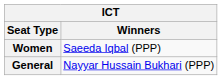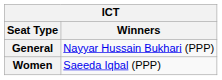rows swapped: (33, 65) <-> (33, 48)
